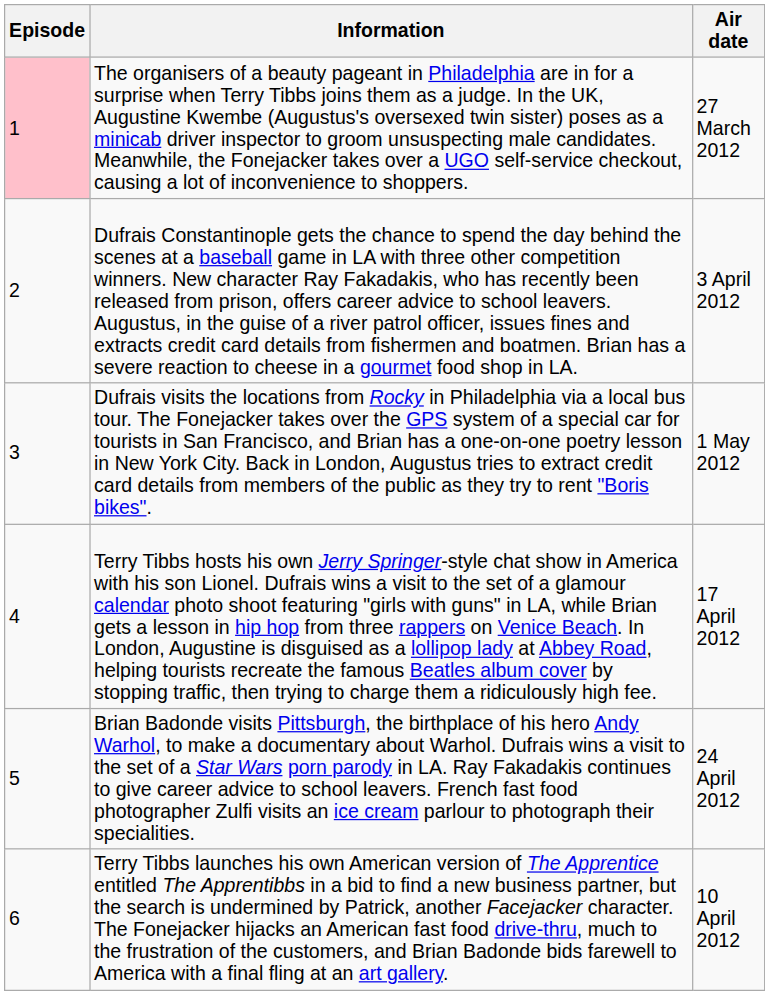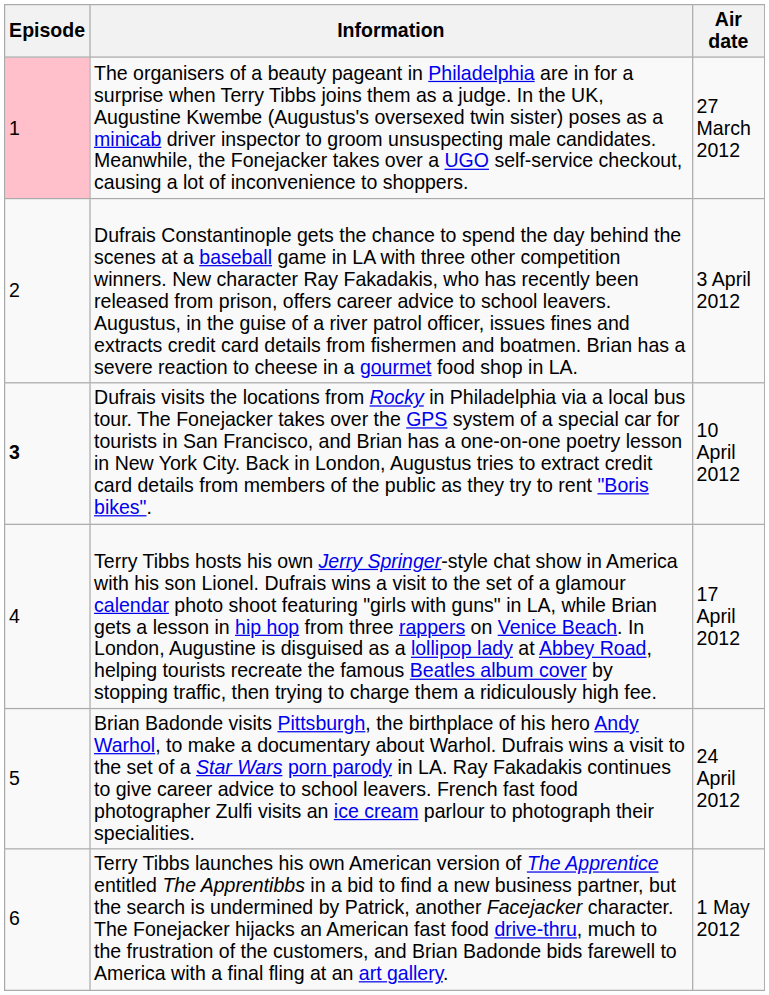(15, 453) normal -> (15, 453) bold
(723, 453) 1 May 2012 -> (718, 453) 10 April 2012
(718, 919) 10 April 2012 -> (723, 919) 1 May 2012
